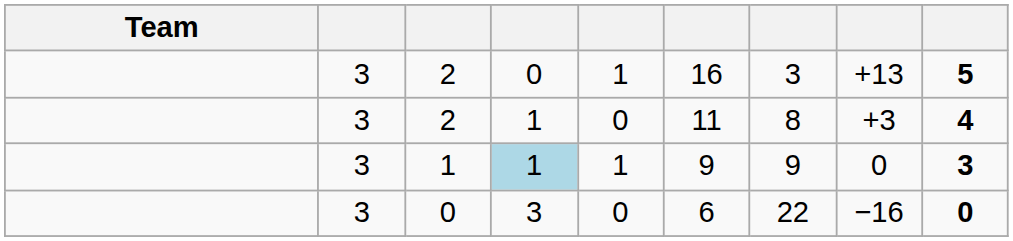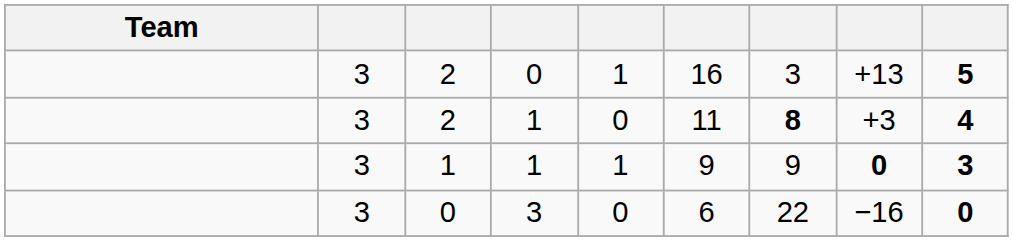(793, 119) normal -> (793, 119) bold
(534, 166) lightblue background -> (534, 166) no background
(879, 166) normal -> (879, 166) bold
